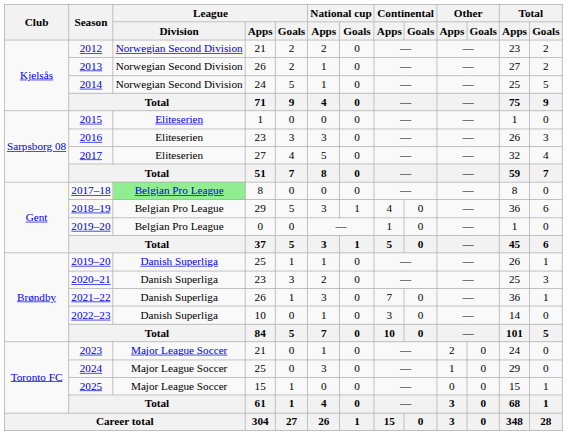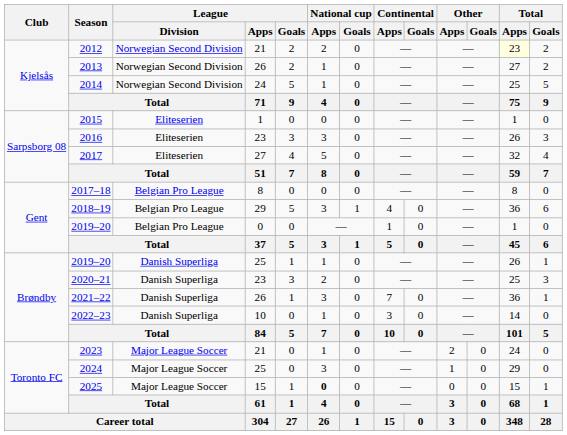(515, 48) no background -> (515, 48) lightyellow background
(179, 191) lightgreen background -> (179, 191) no background
(324, 386) normal -> (324, 386) bold
